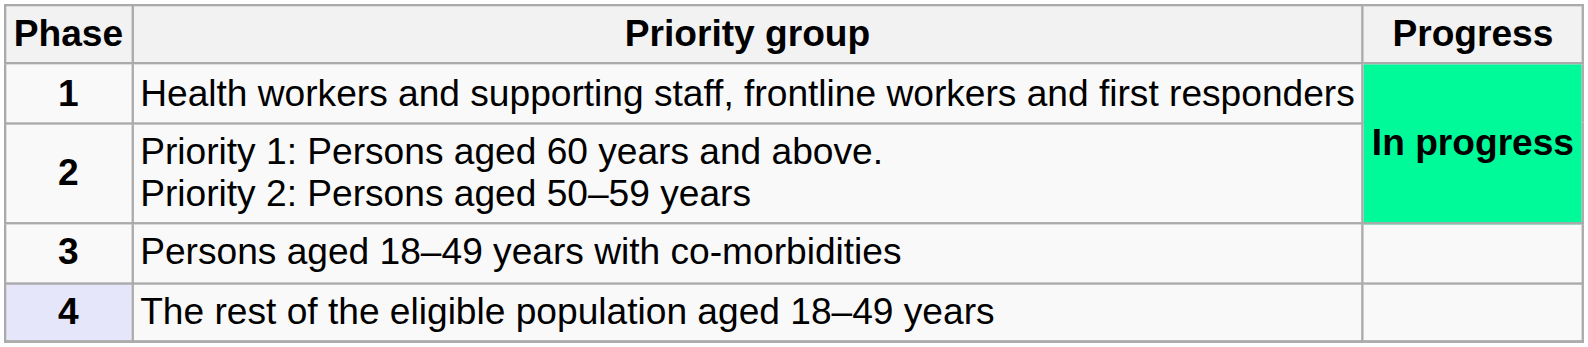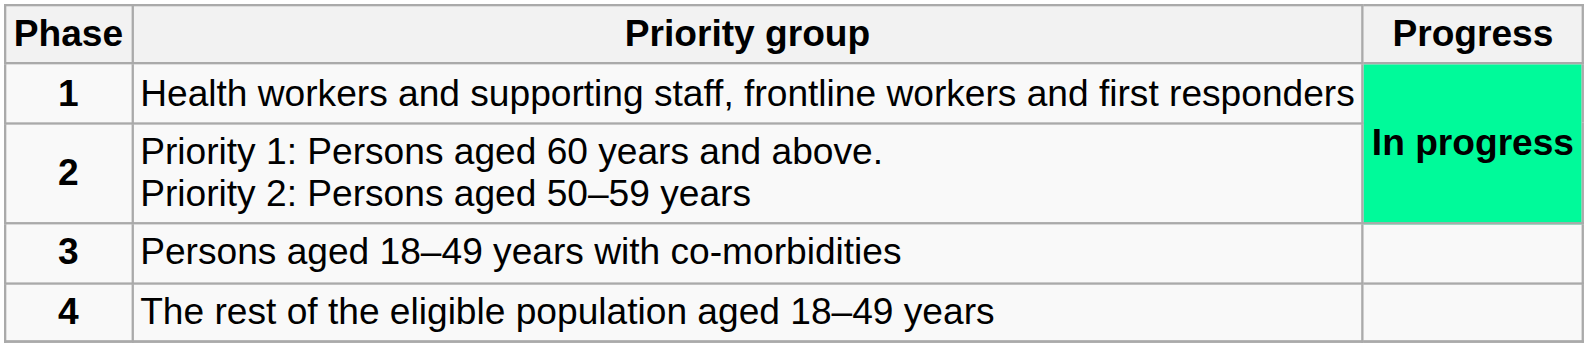(68, 311) lavender background -> (68, 311) no background
